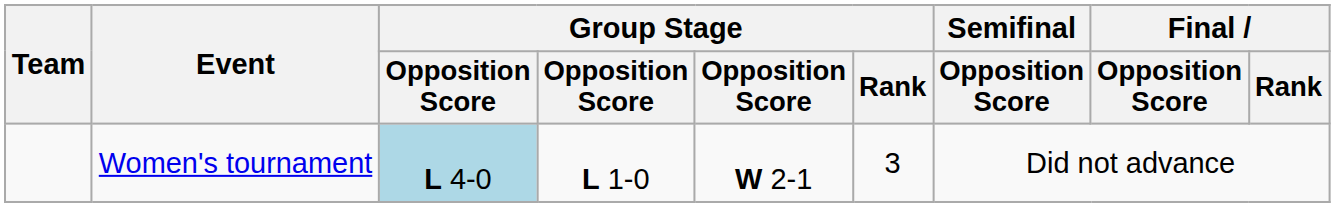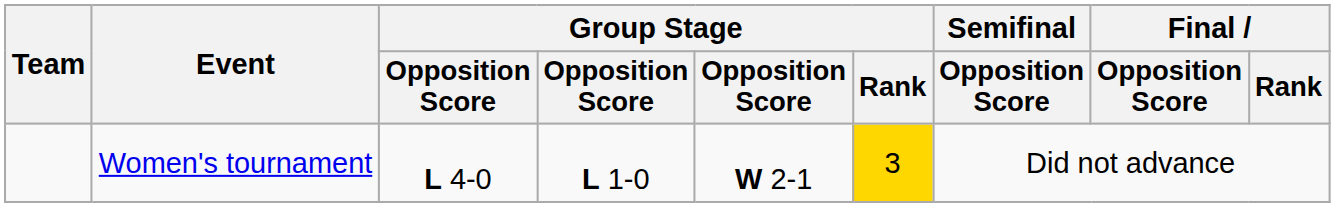(458, 179) lightblue background -> (458, 179) no background
(893, 163) no background -> (893, 163) gold background
